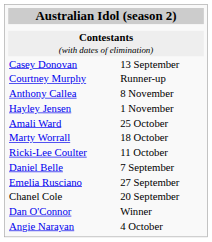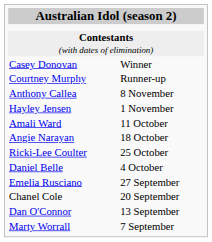(150, 64) 13 September -> (136, 64) Winner
(144, 123) 25 October -> (144, 123) 11 October
(40, 138) Marty Worrall -> (42, 138) Angie Narayan
(144, 153) 11 October -> (144, 153) 25 October
(147, 167) 7 September -> (141, 167) 4 October
(136, 211) Winner -> (150, 211) 13 September
(42, 226) Angie Narayan -> (40, 226) Marty Worrall
(141, 226) 4 October -> (147, 226) 7 September
